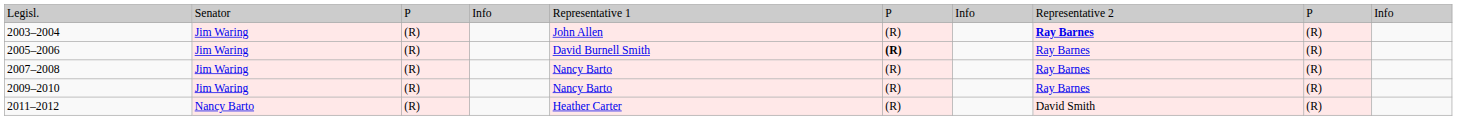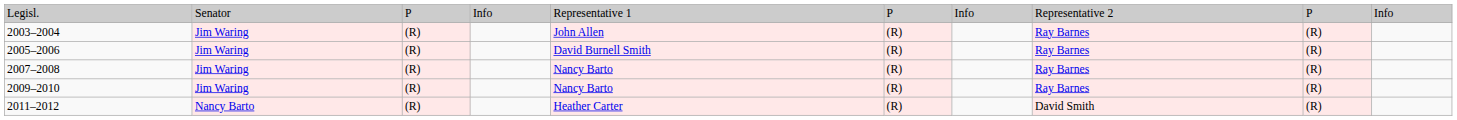(1065, 32) bold -> (1062, 32) normal
(893, 50) bold -> (894, 50) normal
